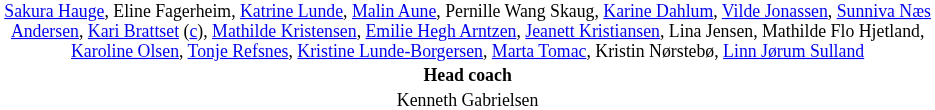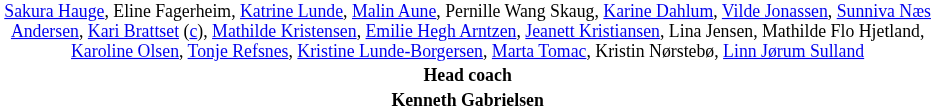(468, 100) normal -> (468, 100) bold
